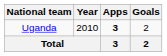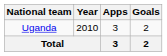(115, 28) bold -> (115, 28) normal
